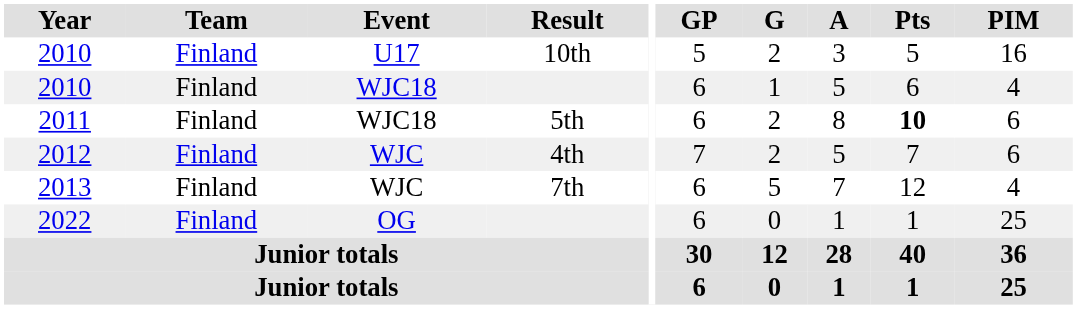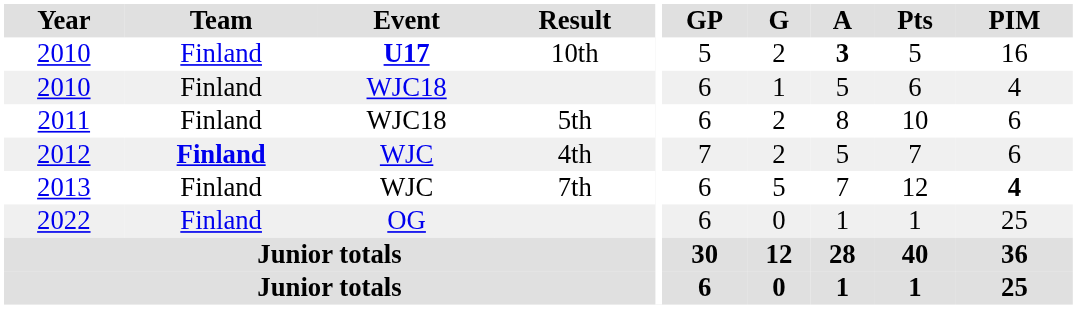(397, 53) normal -> (407, 53) bold
(839, 53) normal -> (842, 53) bold
(913, 120) bold -> (915, 120) normal
(216, 153) normal -> (221, 153) bold
(1014, 187) normal -> (1014, 187) bold
